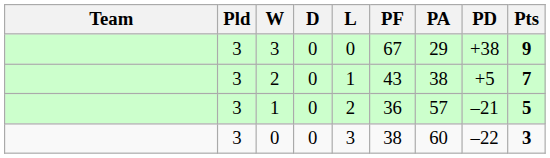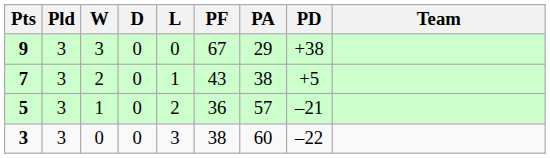columns swapped: (111, 19) <-> (527, 19)
